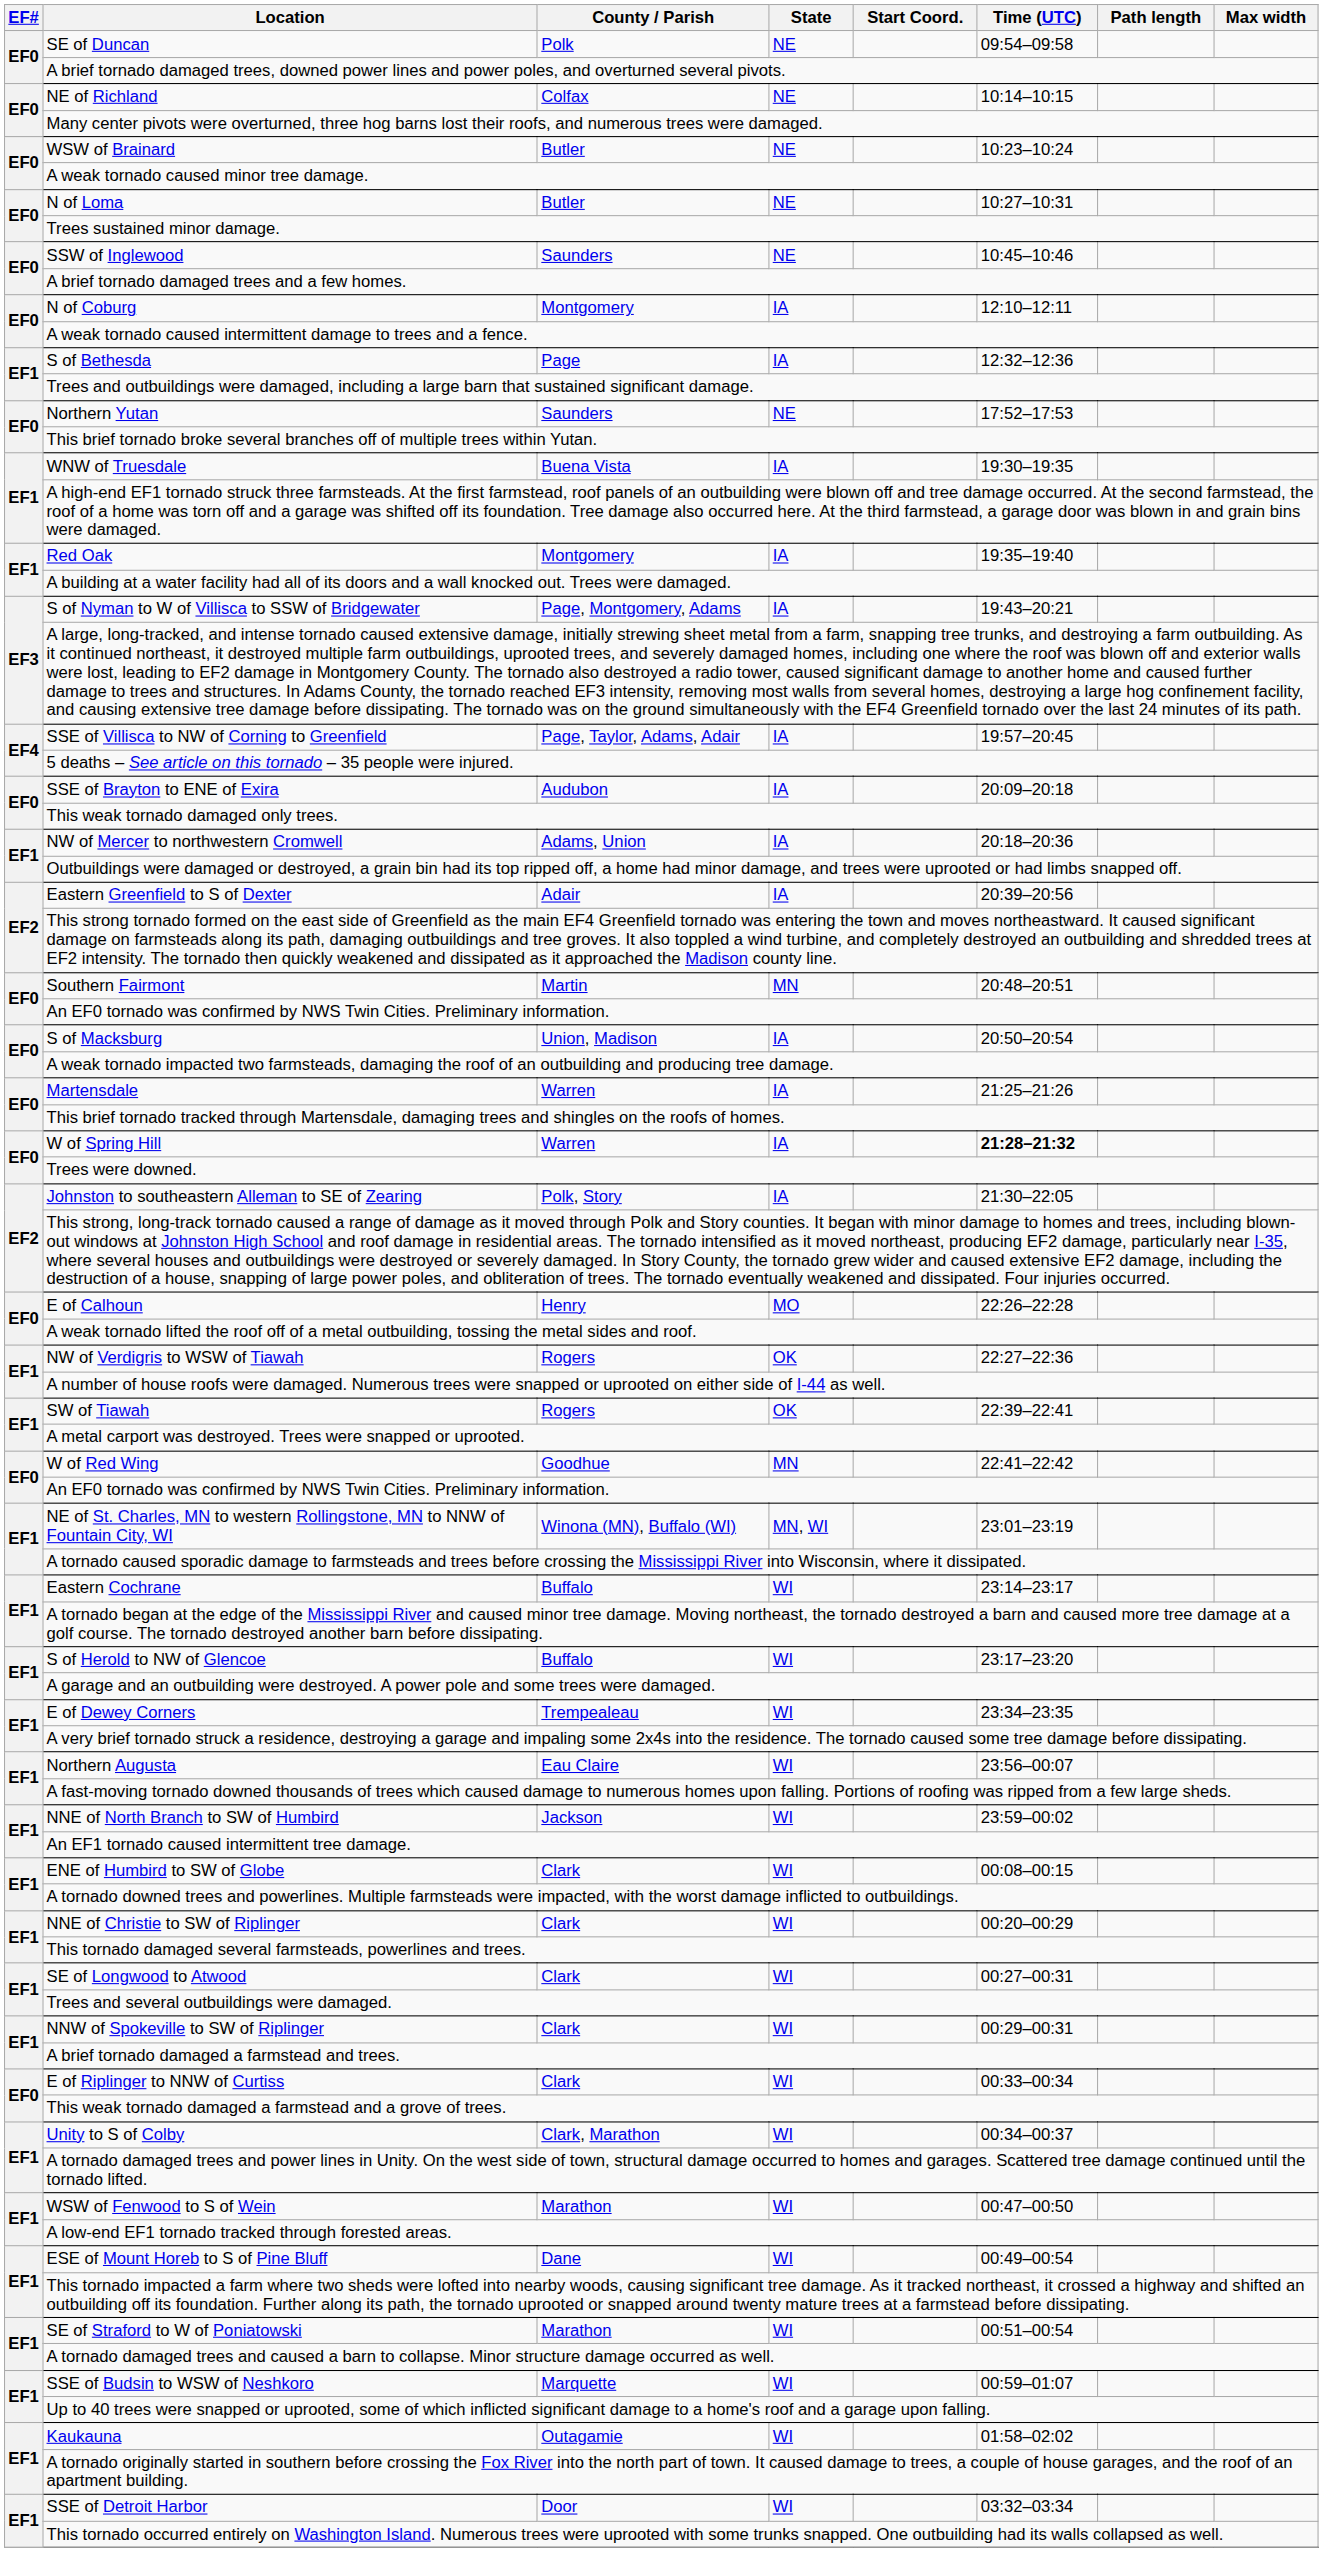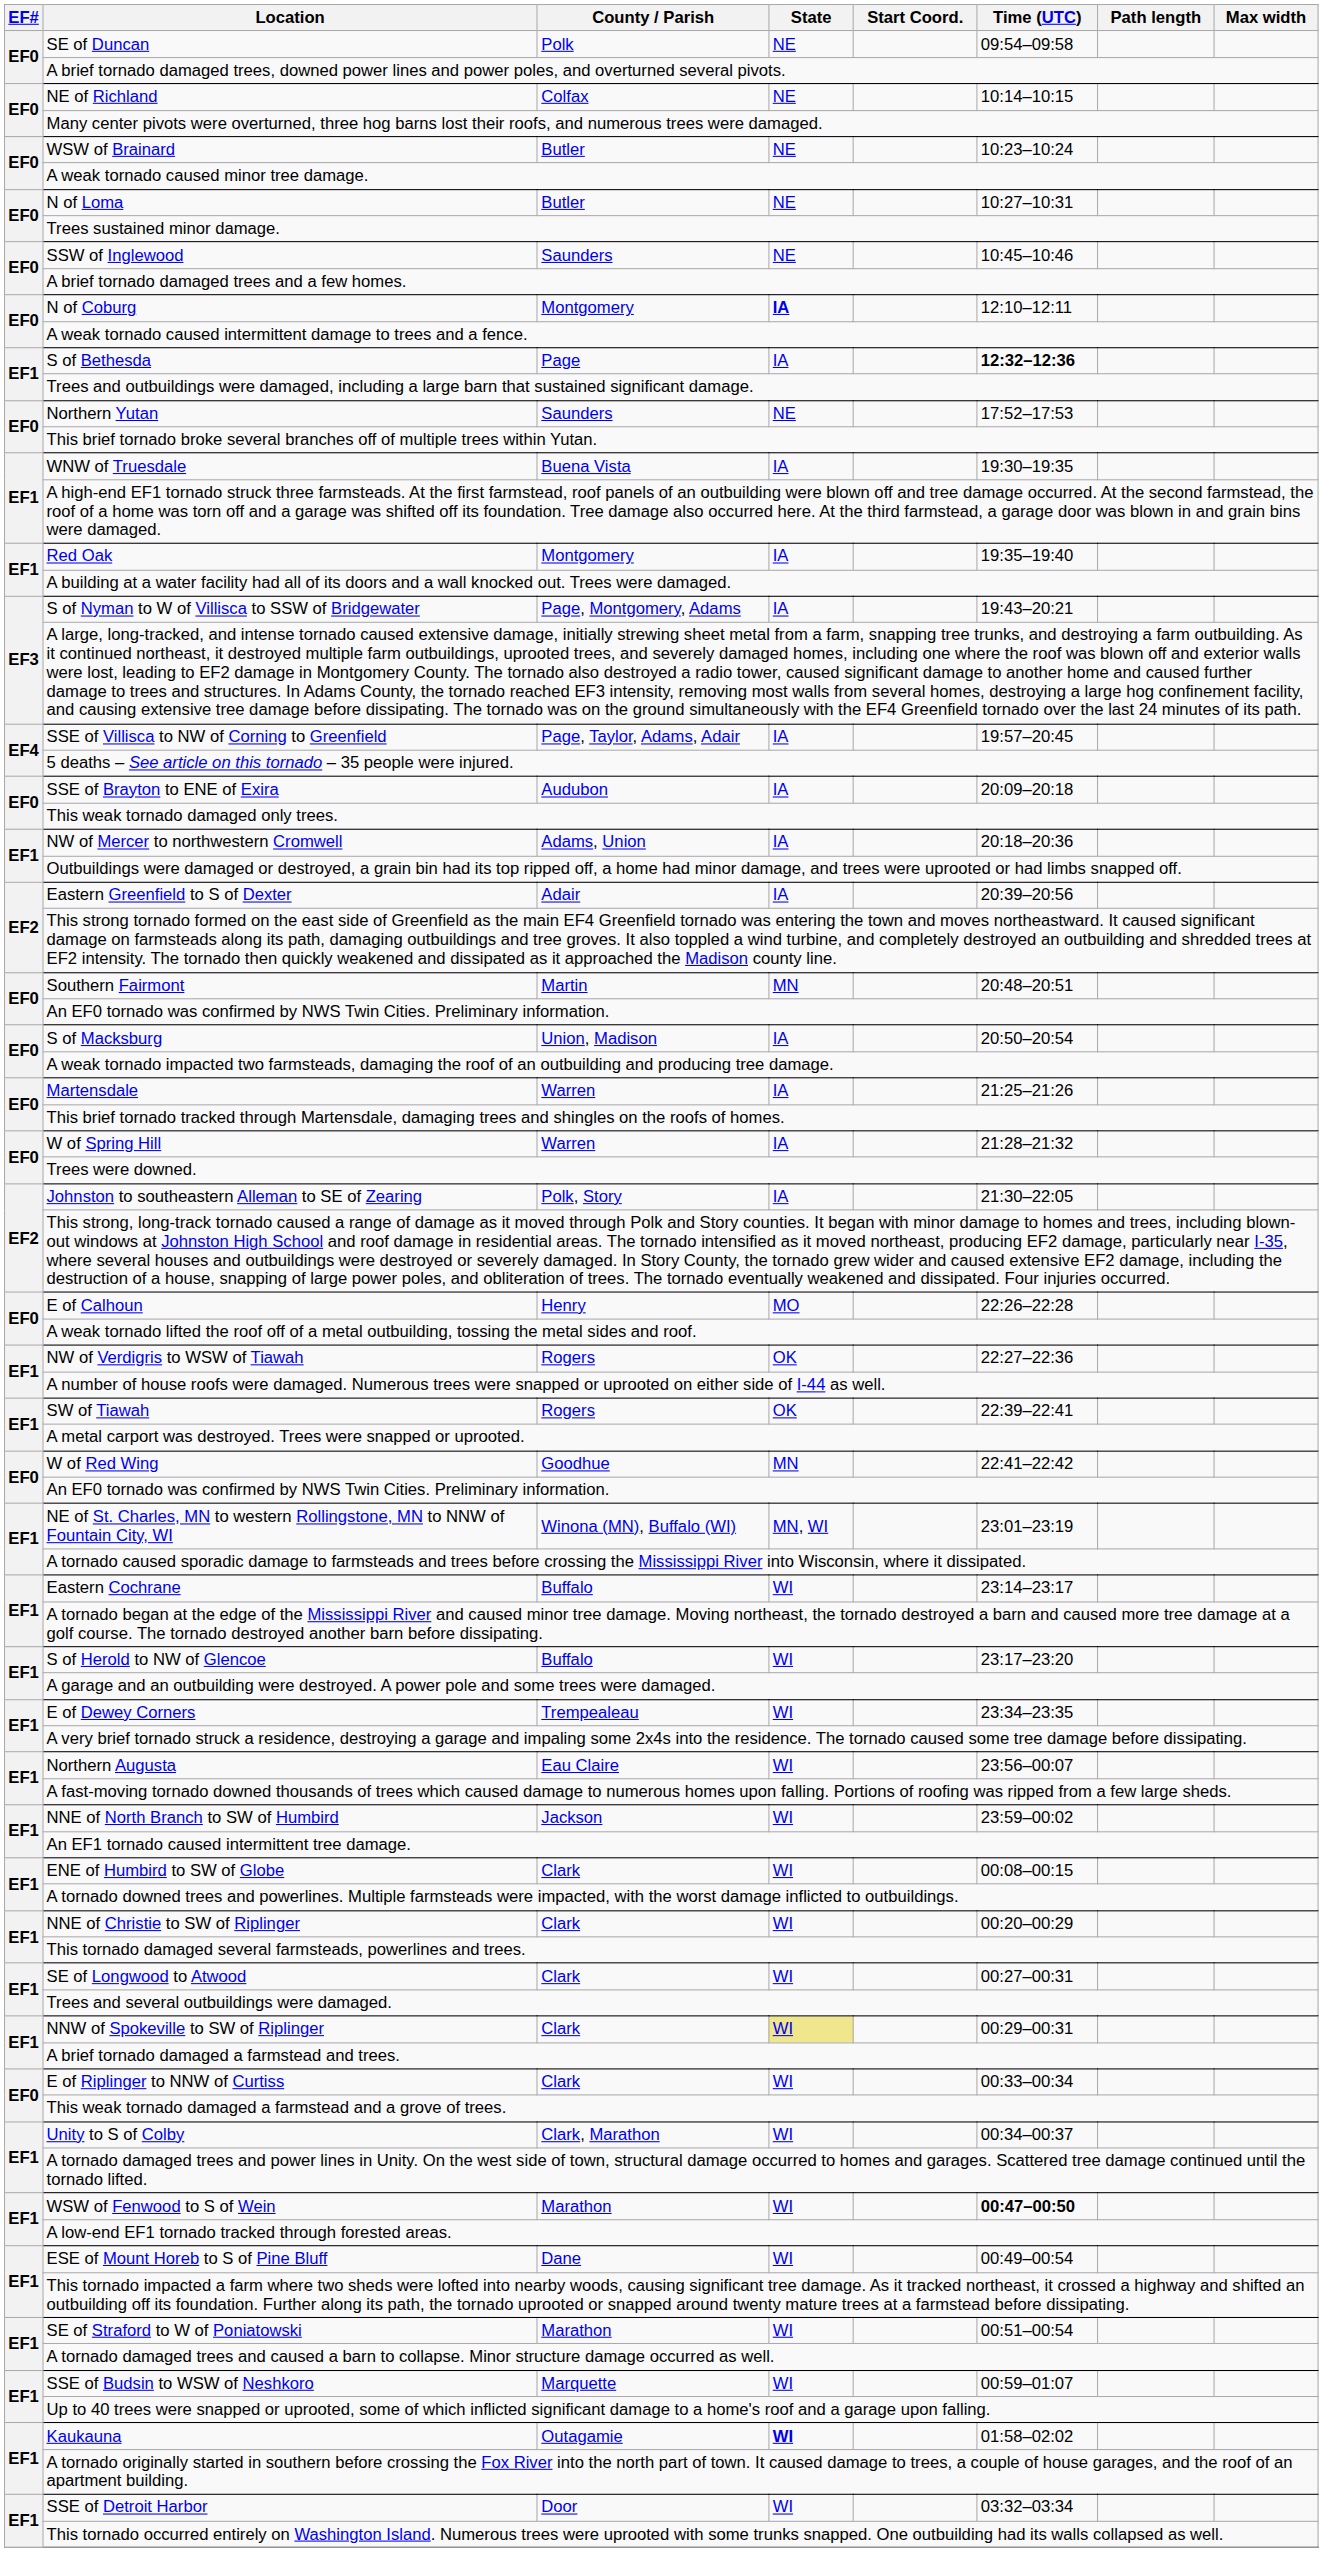(781, 307) normal -> (781, 307) bold
(1027, 360) normal -> (1028, 360) bold
(1028, 1143) bold -> (1027, 1143) normal
(783, 2029) no background -> (783, 2029) khaki background
(1027, 2206) normal -> (1028, 2206) bold
(783, 2436) normal -> (783, 2436) bold
